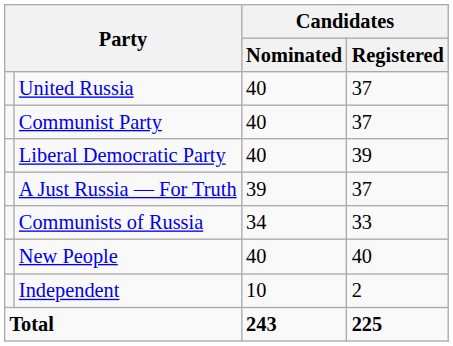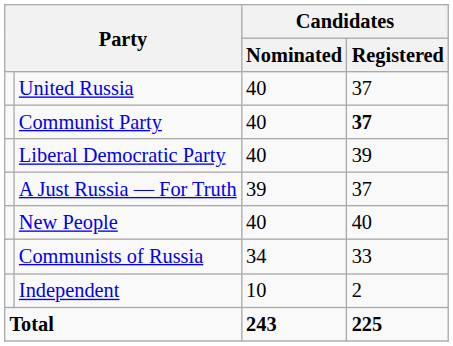(362, 122) normal -> (362, 122) bold
rows swapped: (111, 222) <-> (68, 256)
